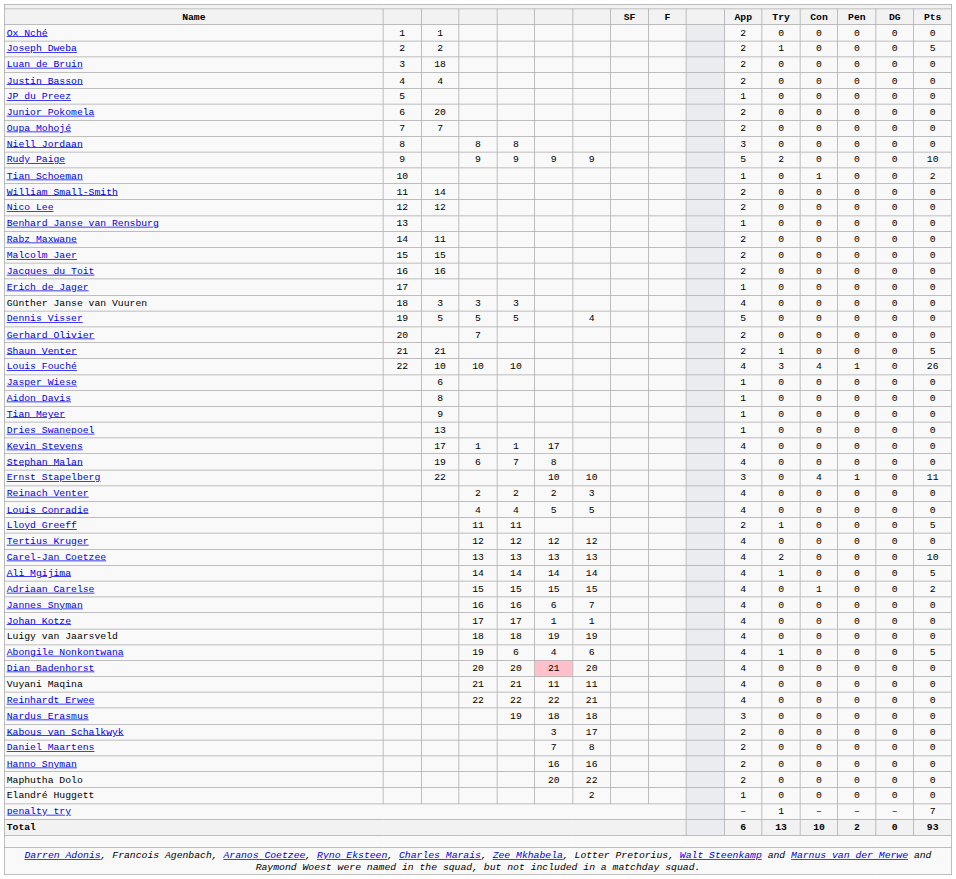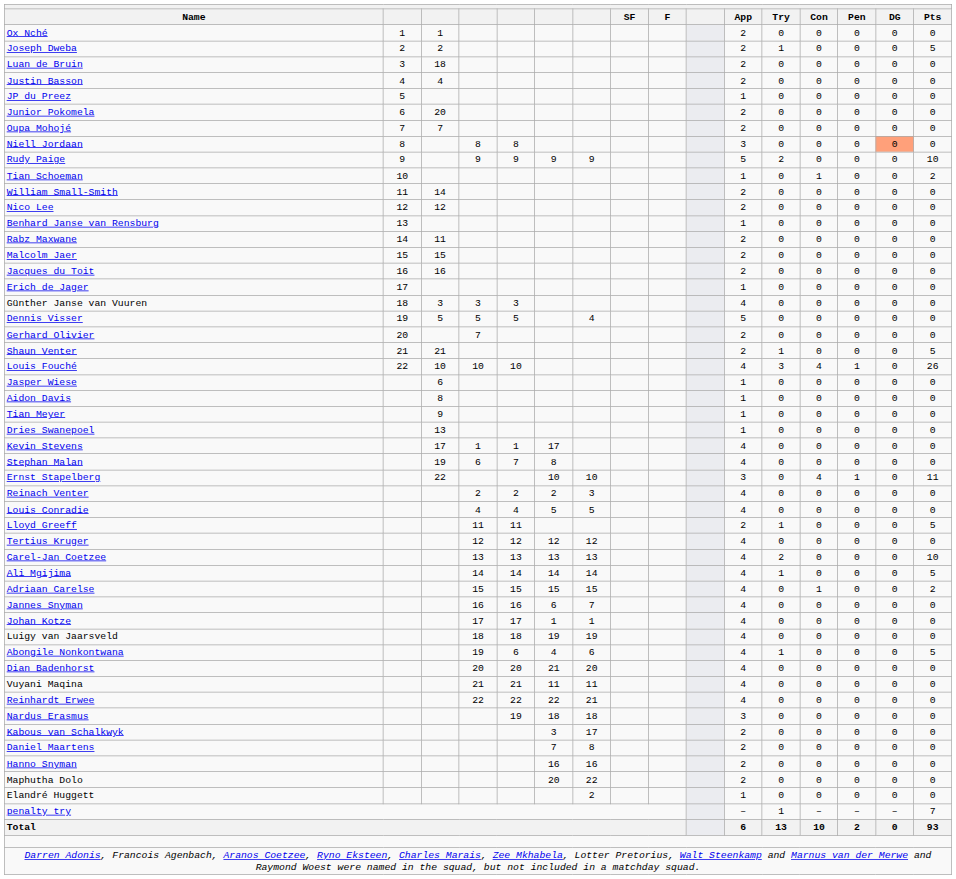(895, 144) no background -> (895, 144) lightsalmon background
(554, 668) pink background -> (554, 668) no background
